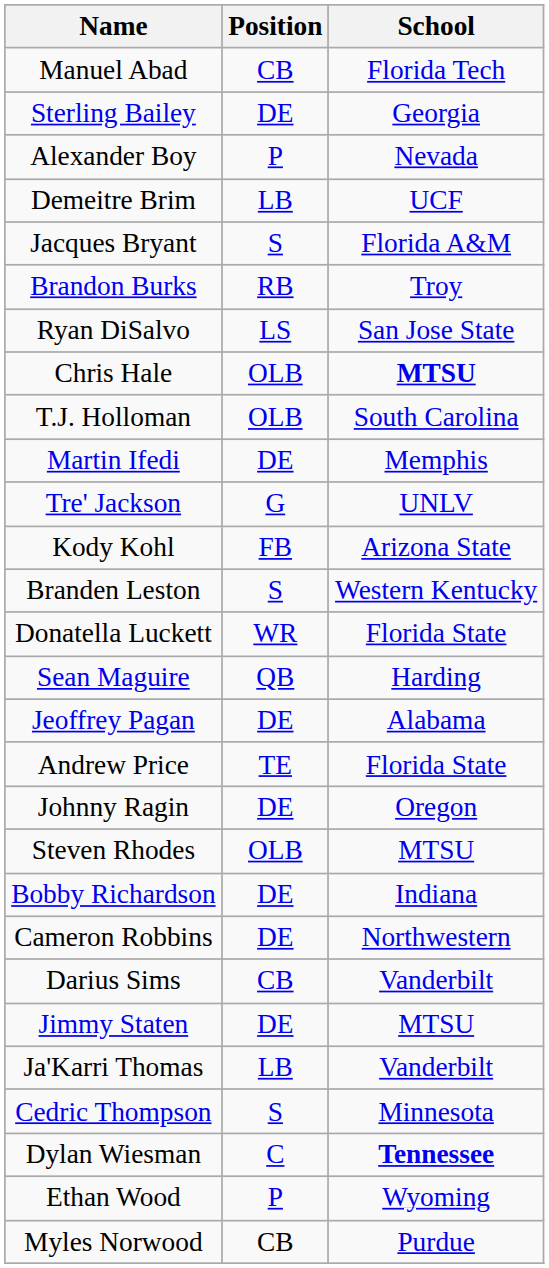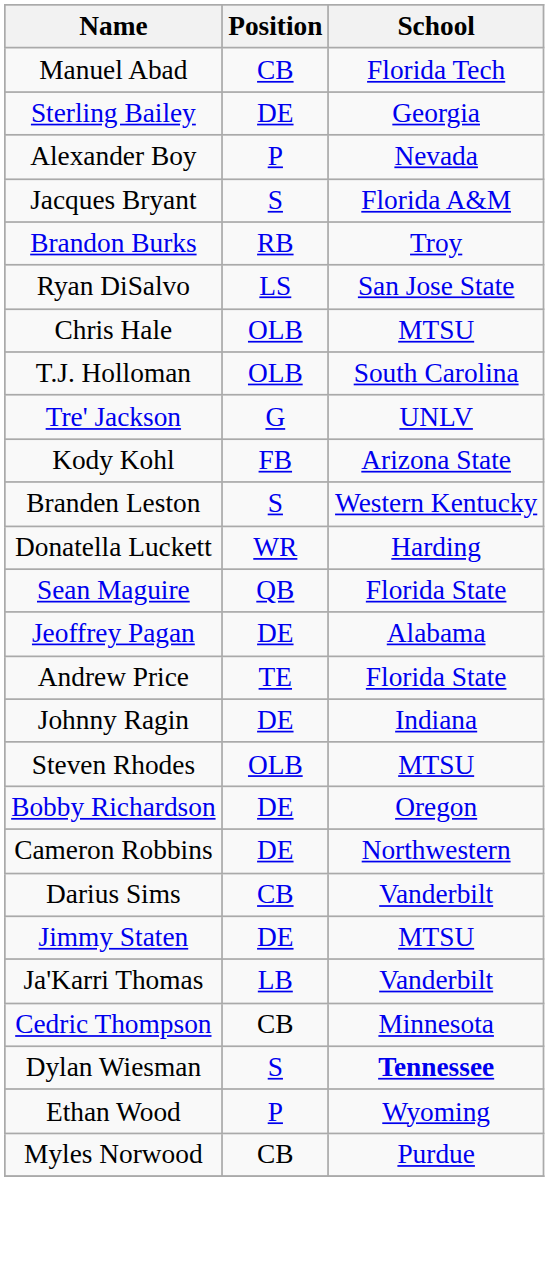- row: (113, 199)
(436, 373) bold -> (436, 329) normal
- row: (113, 460)
(436, 633) Florida State -> (436, 546) Harding
(436, 677) Harding -> (436, 590) Florida State
(436, 807) Oregon -> (436, 720) Indiana
(436, 894) Indiana -> (436, 807) Oregon
(275, 1110) S -> (275, 1024) CB
(275, 1154) C -> (275, 1067) S
